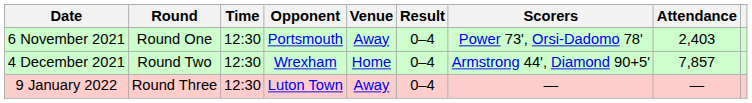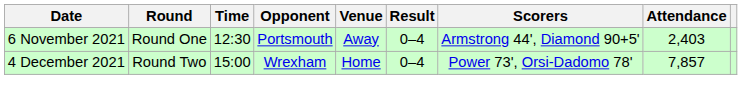(551, 39) Power 73', Orsi-Dadomo 78' -> (541, 39) Armstrong 44', Diamond 90+5'
(243, 62) 12:30 -> (232, 62) 15:00
(551, 62) Armstrong 44', Diamond 90+5' -> (540, 62) Power 73', Orsi-Dadomo 78'
- row: (66, 86)
